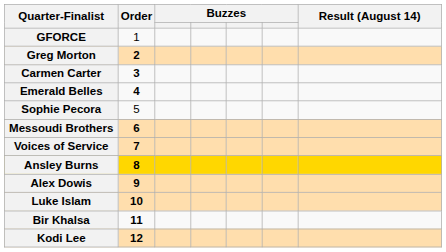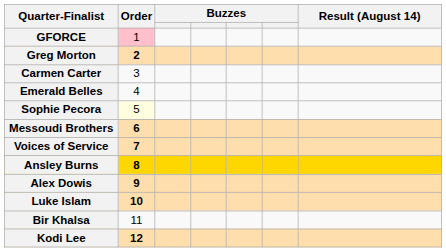(136, 37) no background -> (136, 37) pink background
(136, 73) bold -> (136, 73) normal
(136, 92) bold -> (136, 92) normal
(136, 110) no background -> (136, 110) lightyellow background
(136, 219) bold -> (136, 219) normal
